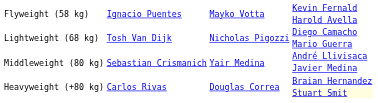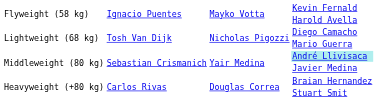(330, 56) no background -> (330, 56) paleturquoise background
(320, 93) lightyellow background -> (320, 93) no background
